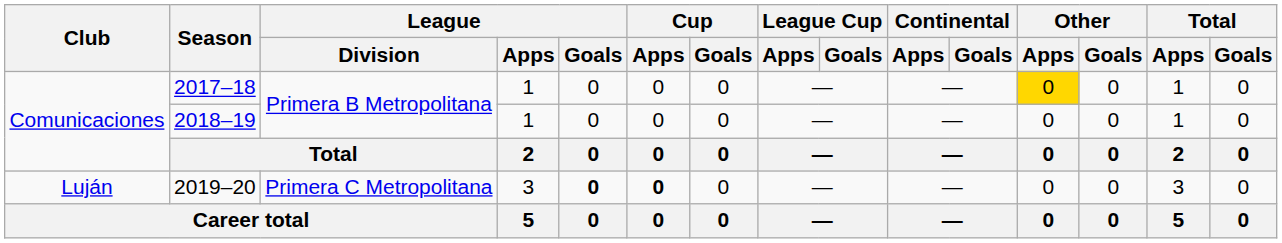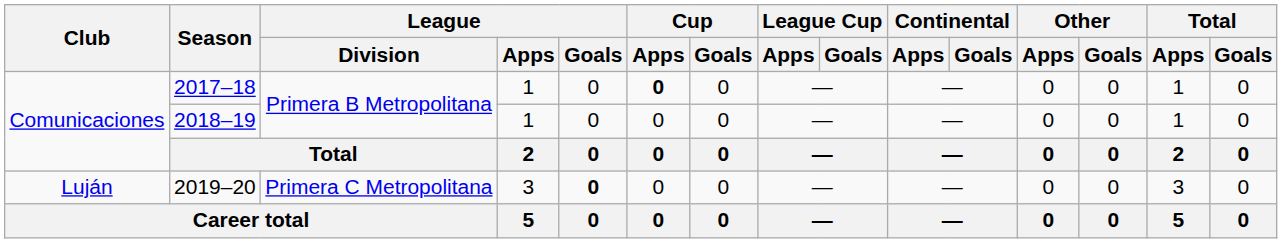(658, 87) normal -> (658, 87) bold
(1048, 87) gold background -> (1048, 87) no background
(658, 187) bold -> (658, 187) normal
